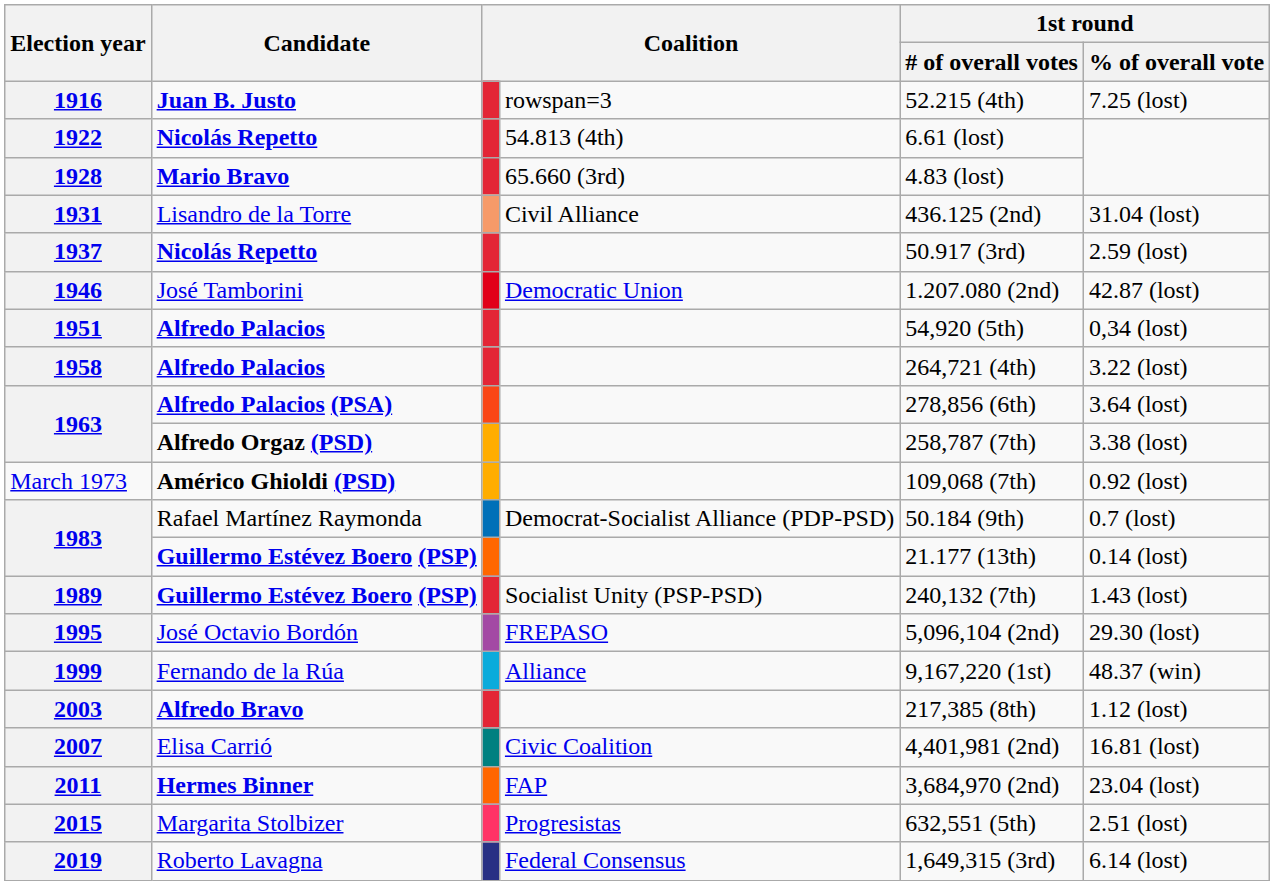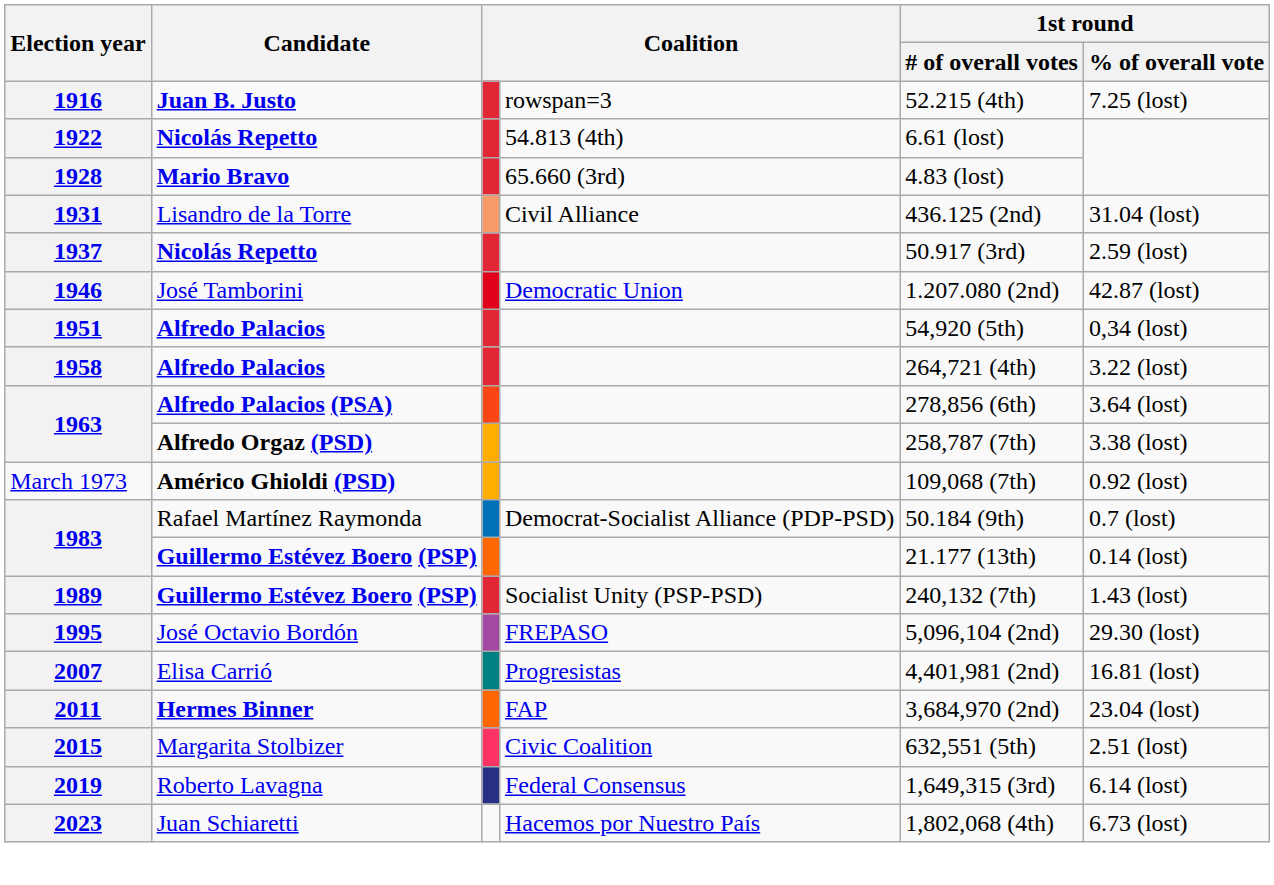- row: (78, 670)
- row: (78, 708)
(579, 746) Civic Coalition -> (563, 670) Progresistas
(563, 822) Progresistas -> (579, 746) Civic Coalition
+ row: (78, 822)
